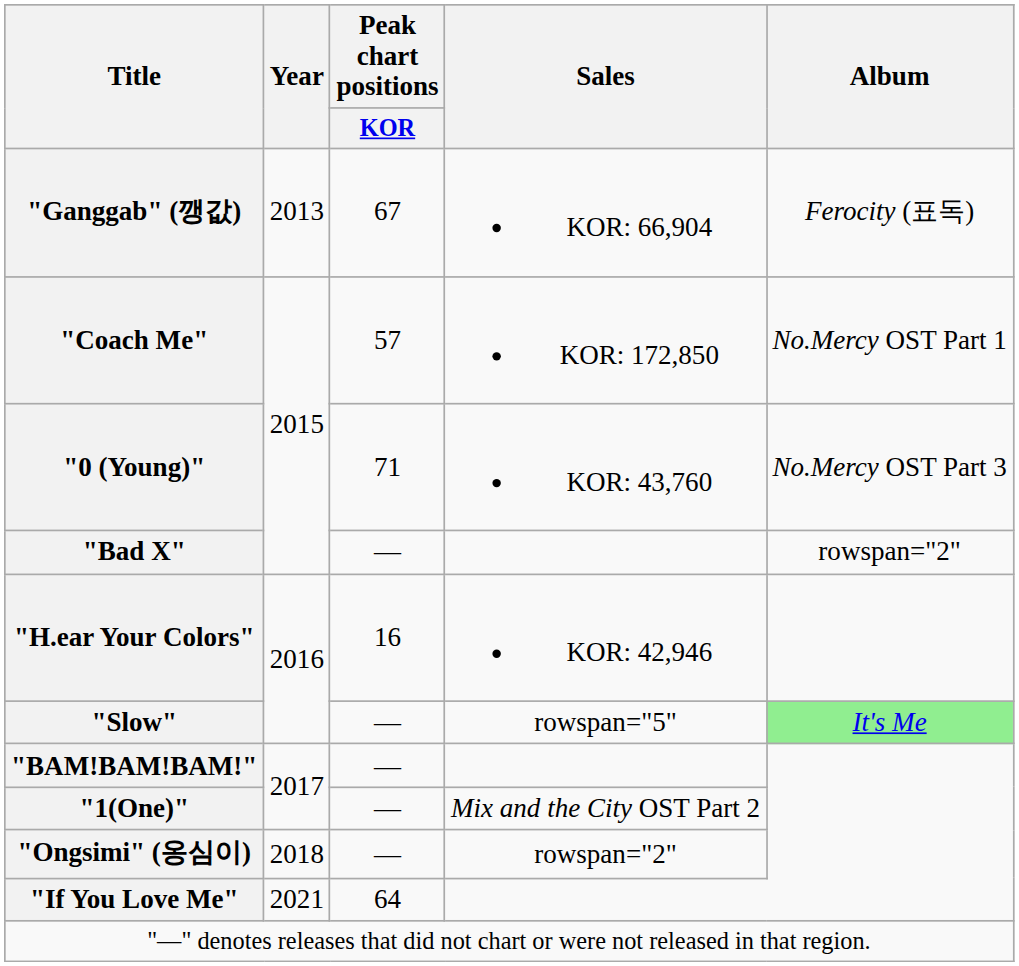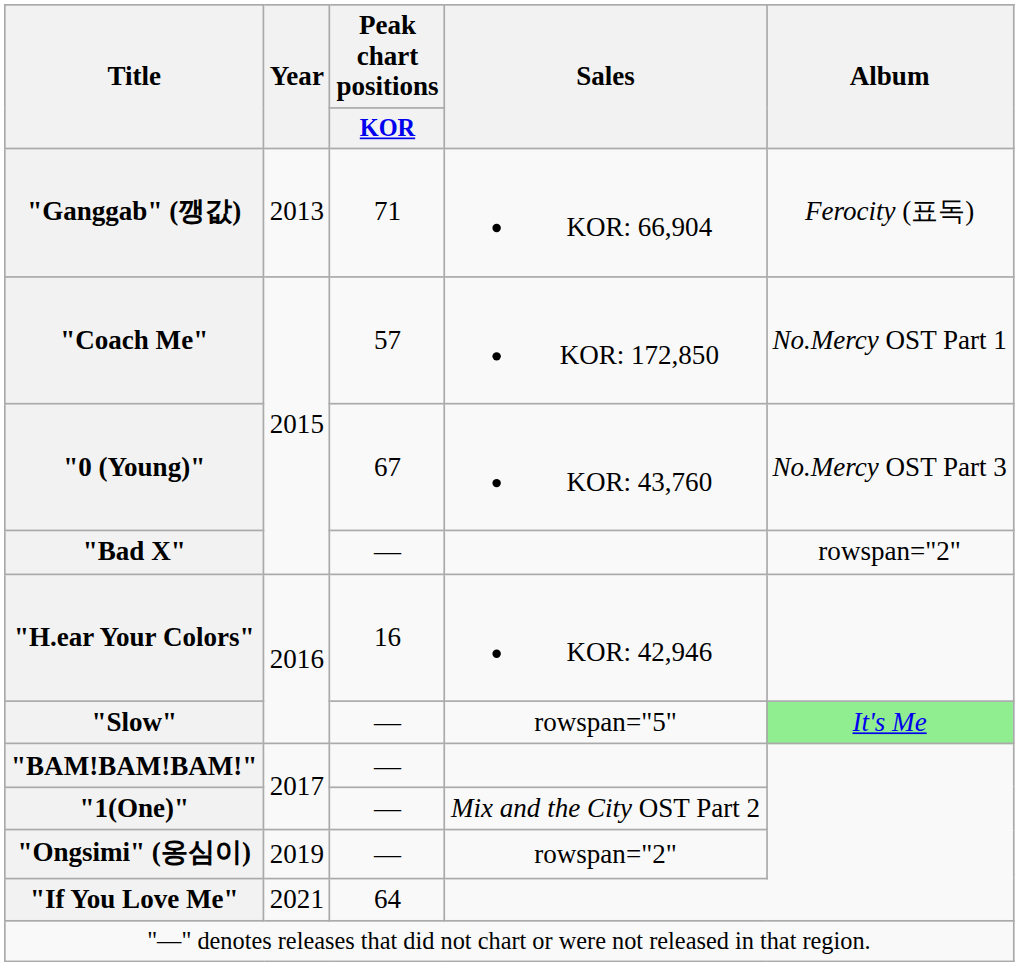(387, 212) 67 -> (387, 212) 71
(387, 466) 71 -> (387, 466) 67
(297, 853) 2018 -> (297, 853) 2019
